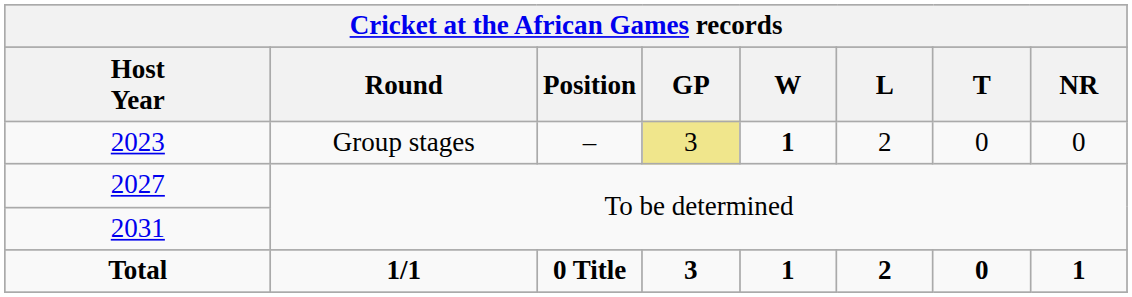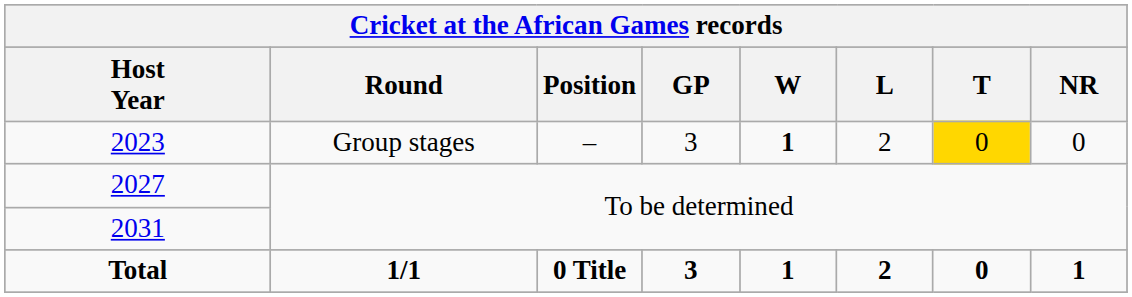(691, 142) khaki background -> (691, 142) no background
(982, 142) no background -> (982, 142) gold background
